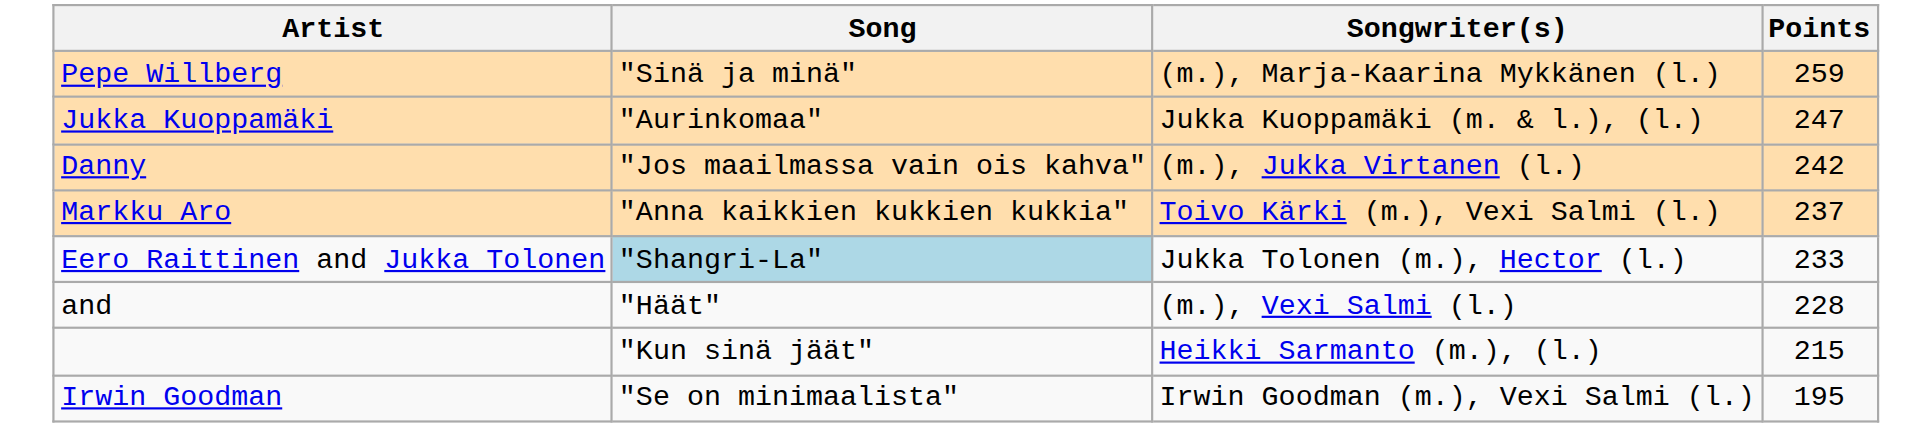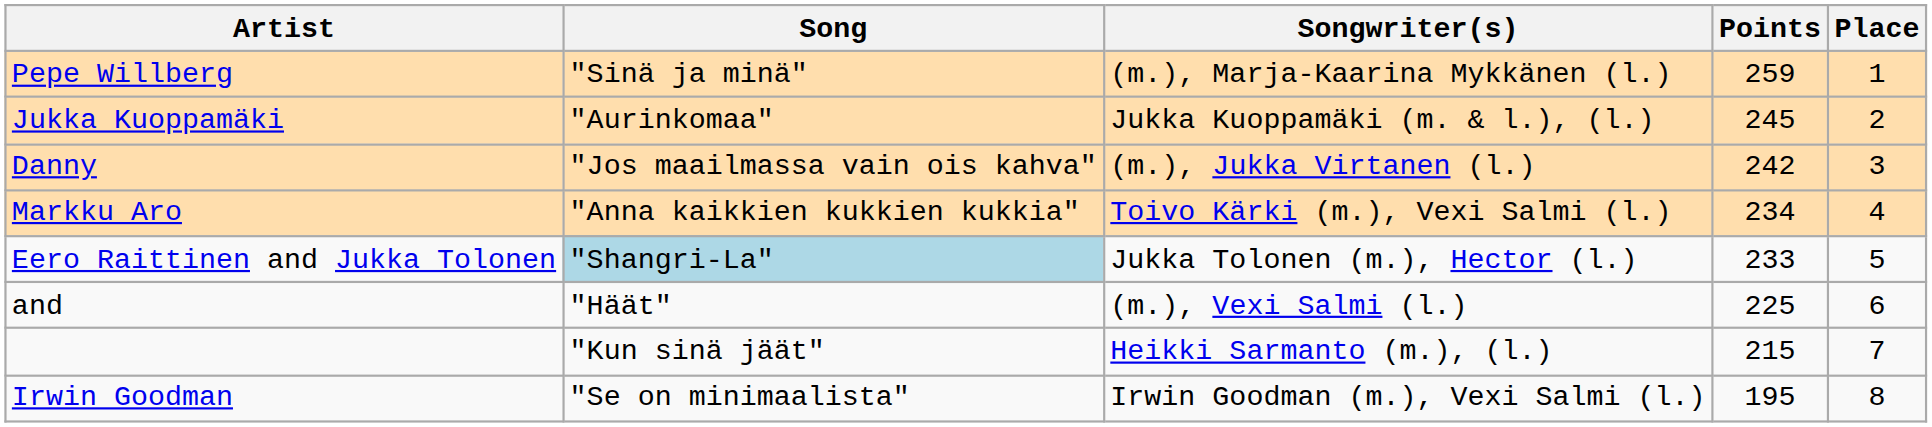+ column: (1877, 28)
(1819, 121) 247 -> (1770, 121) 245
(1819, 213) 237 -> (1770, 213) 234
(1819, 305) 228 -> (1770, 305) 225
